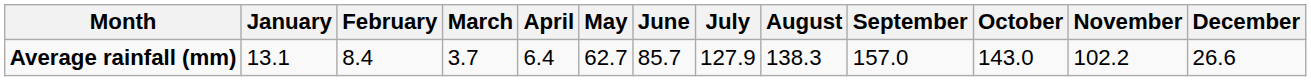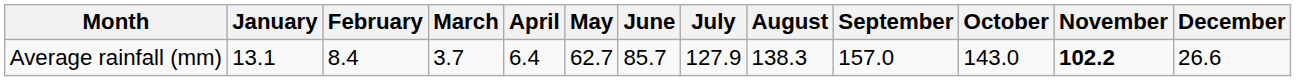(123, 57) bold -> (116, 57) normal
(1101, 57) normal -> (1087, 57) bold
